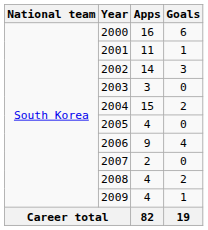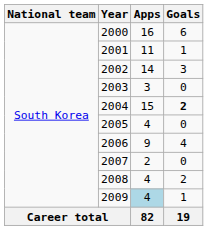(183, 106) normal -> (183, 106) bold
(147, 198) no background -> (147, 198) lightblue background
